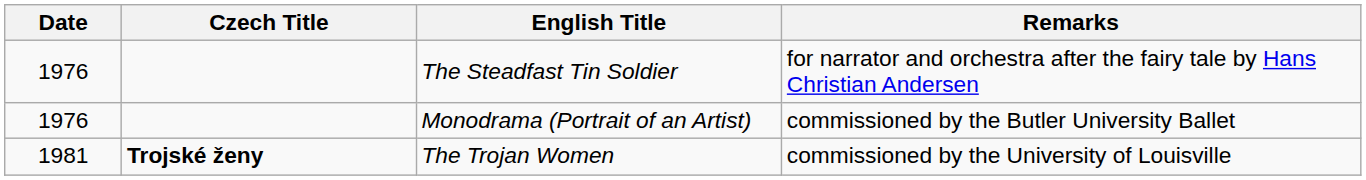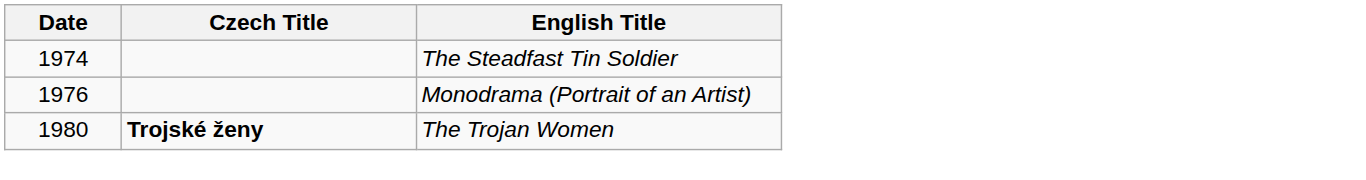- column: (1071, 22)
(63, 71) 1976 -> (63, 58) 1974
(63, 156) 1981 -> (63, 130) 1980
